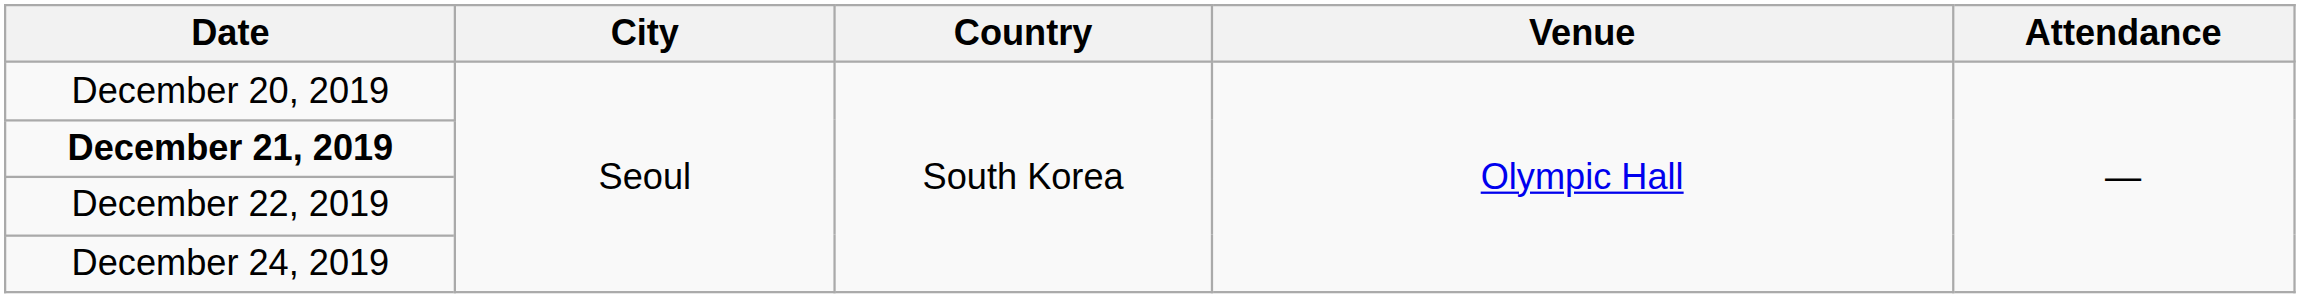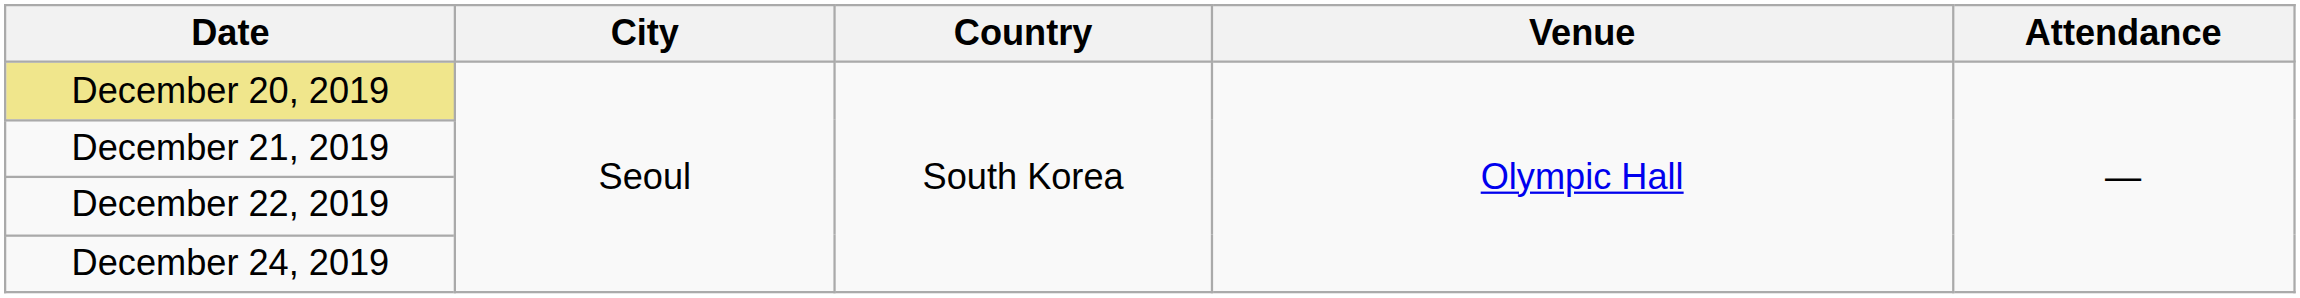(230, 90) no background -> (230, 90) khaki background
(230, 147) bold -> (230, 147) normal
